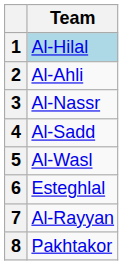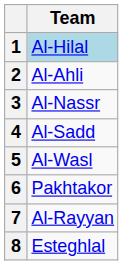(68, 189) Esteghlal -> (72, 189) Pakhtakor
(72, 246) Pakhtakor -> (68, 246) Esteghlal
